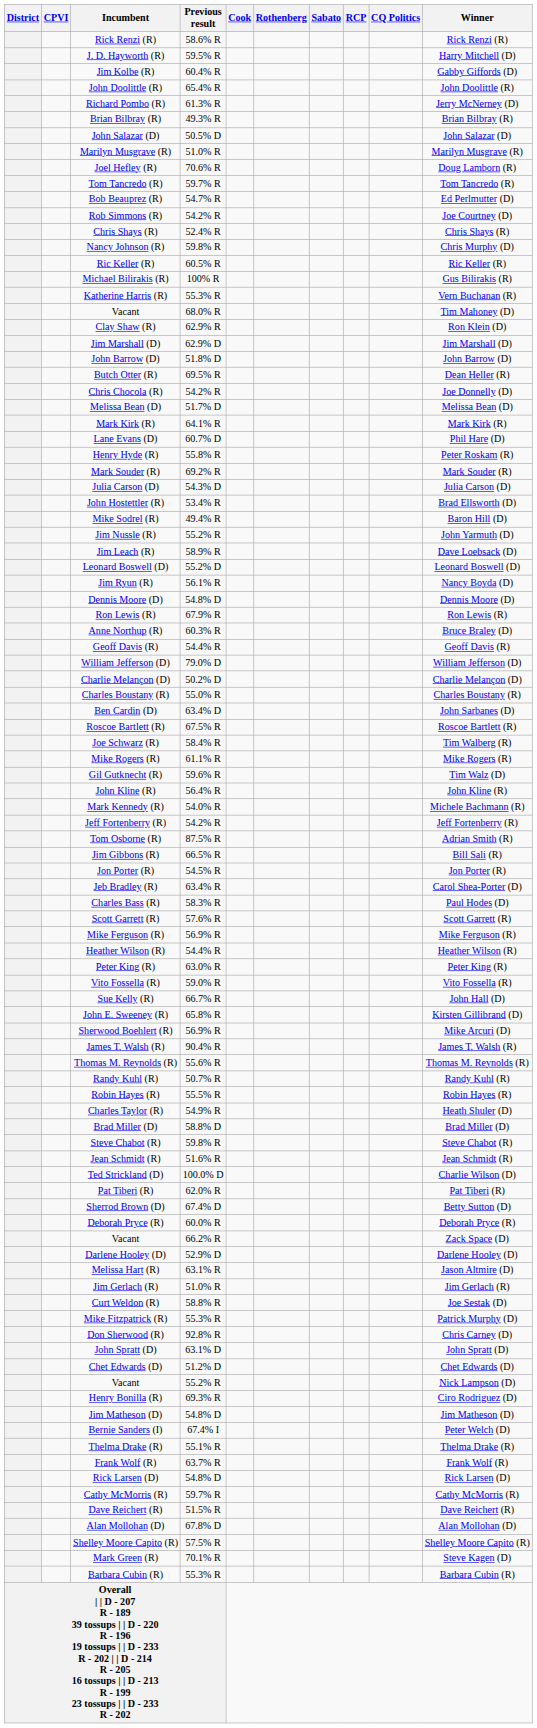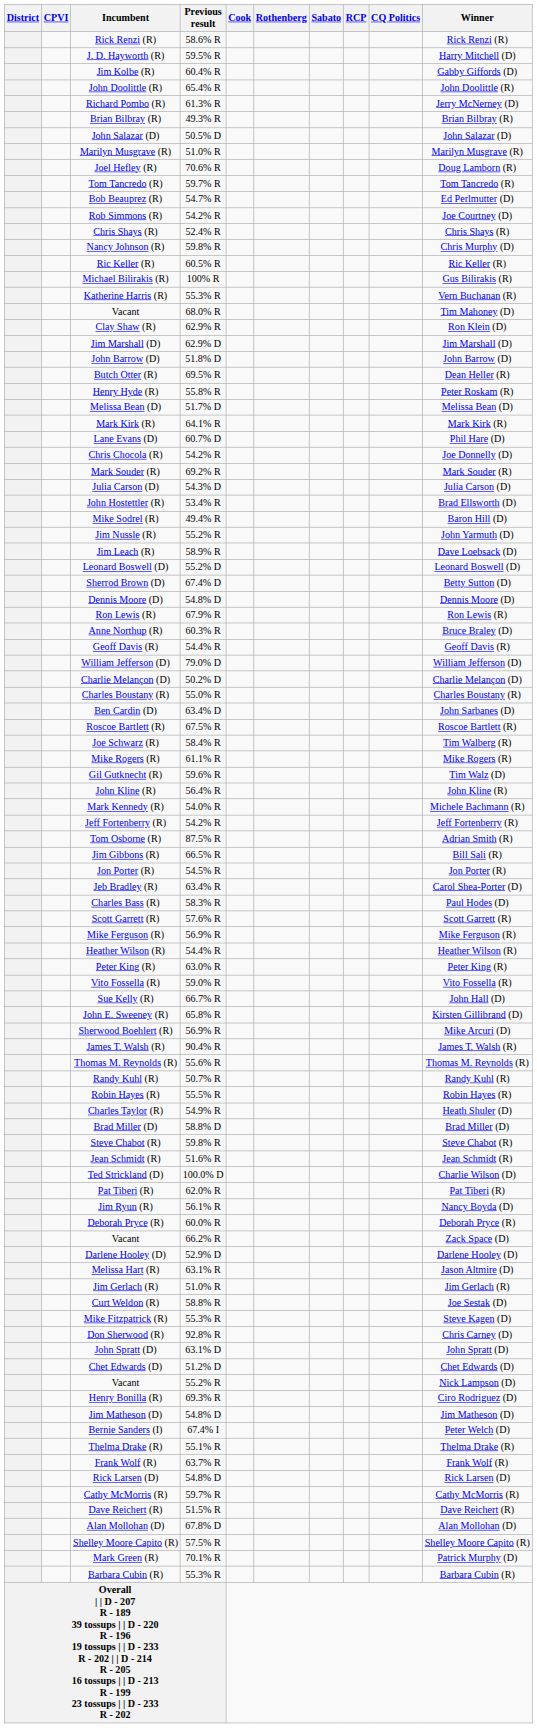rows swapped: (126, 455) <-> (126, 391)
rows swapped: (126, 583) <-> (126, 1206)
(477, 1318) Patrick Murphy (D) -> (477, 1318) Steve Kagen (D)
(477, 1558) Steve Kagen (D) -> (477, 1558) Patrick Murphy (D)
